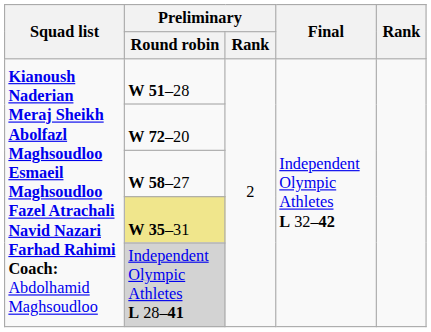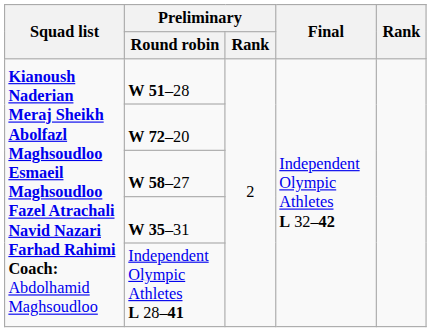(159, 229) khaki background -> (159, 229) no background
(168, 284) lightgrey background -> (168, 284) no background
